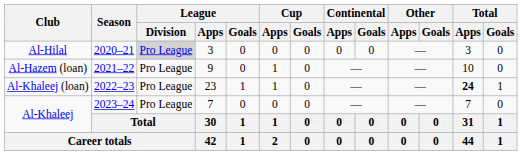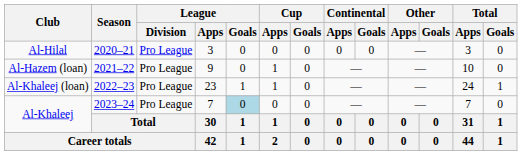(166, 50) lightgrey background -> (166, 50) no background
(468, 86) bold -> (468, 86) normal
(243, 104) no background -> (243, 104) lightblue background
